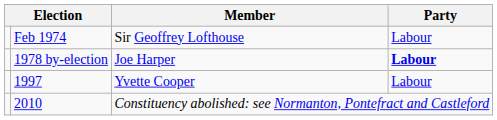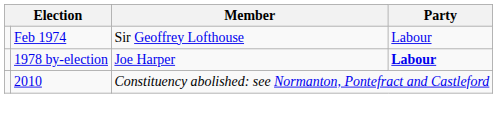- row: (28, 81)
